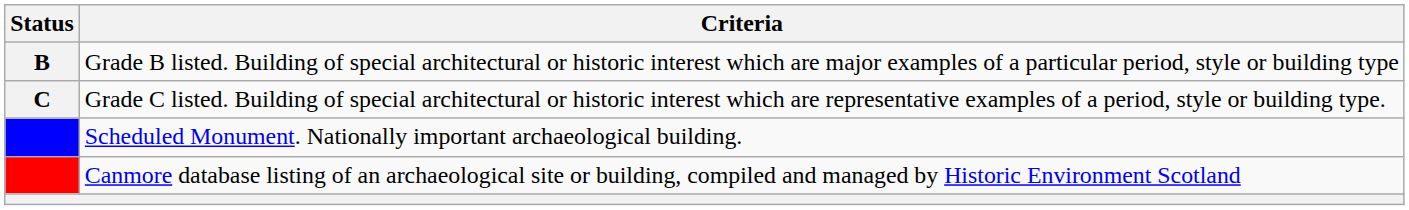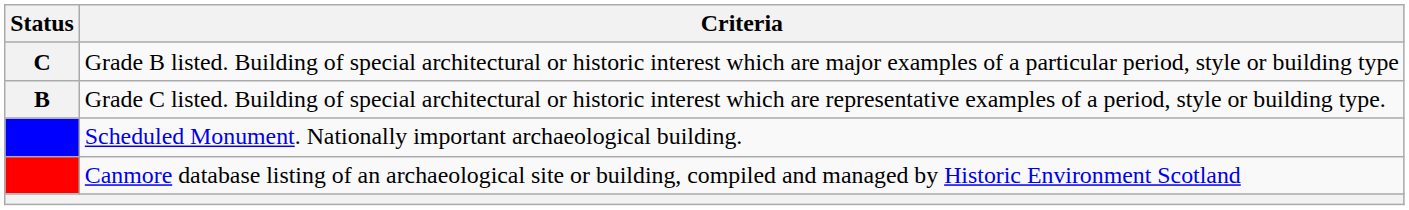(42, 61) B -> (42, 61) C
(42, 99) C -> (42, 99) B
